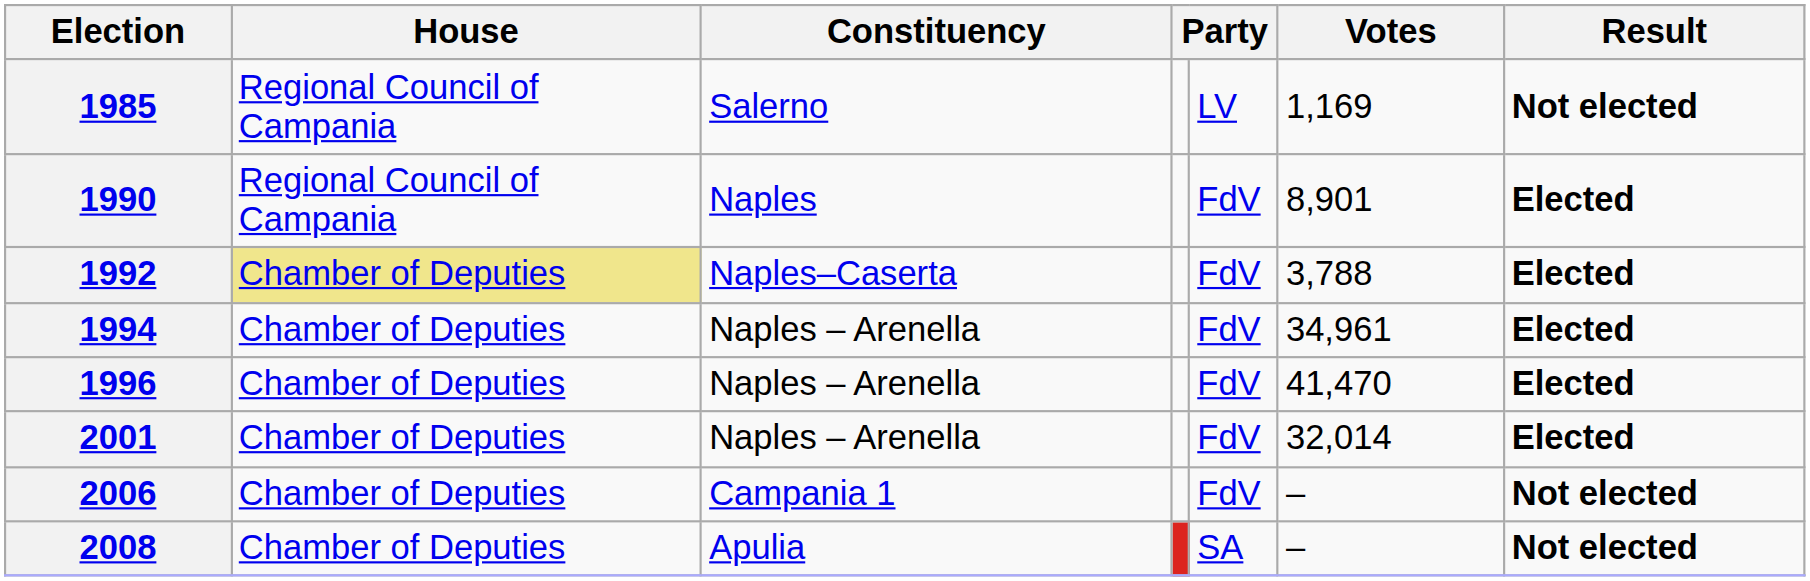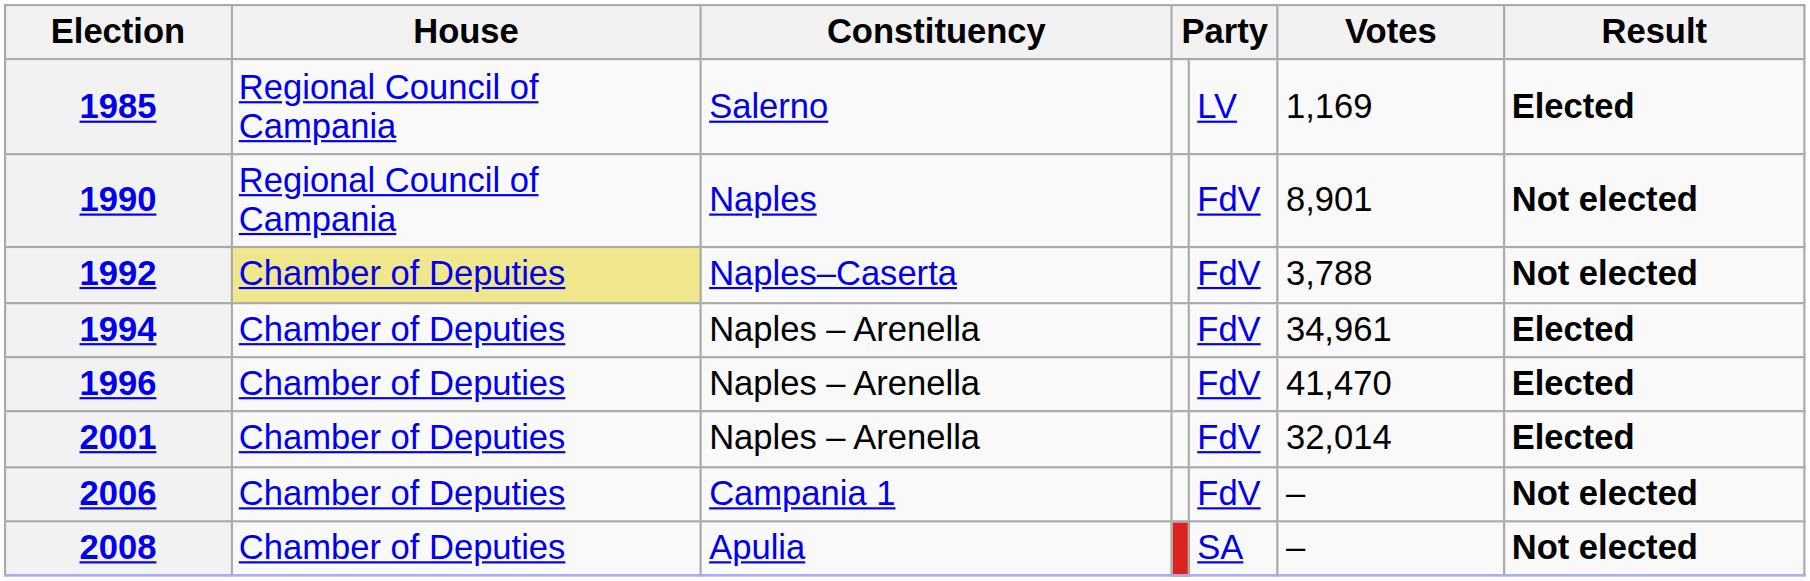(1605, 106) Not elected -> (1573, 106) Elected
(1573, 199) Elected -> (1605, 199) Not elected
(1573, 274) Elected -> (1605, 274) Not elected
